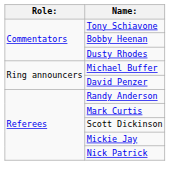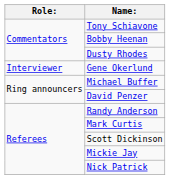+ row: (120, 68)
